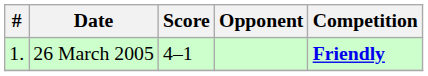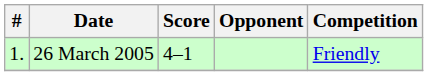(349, 53) bold -> (346, 53) normal
